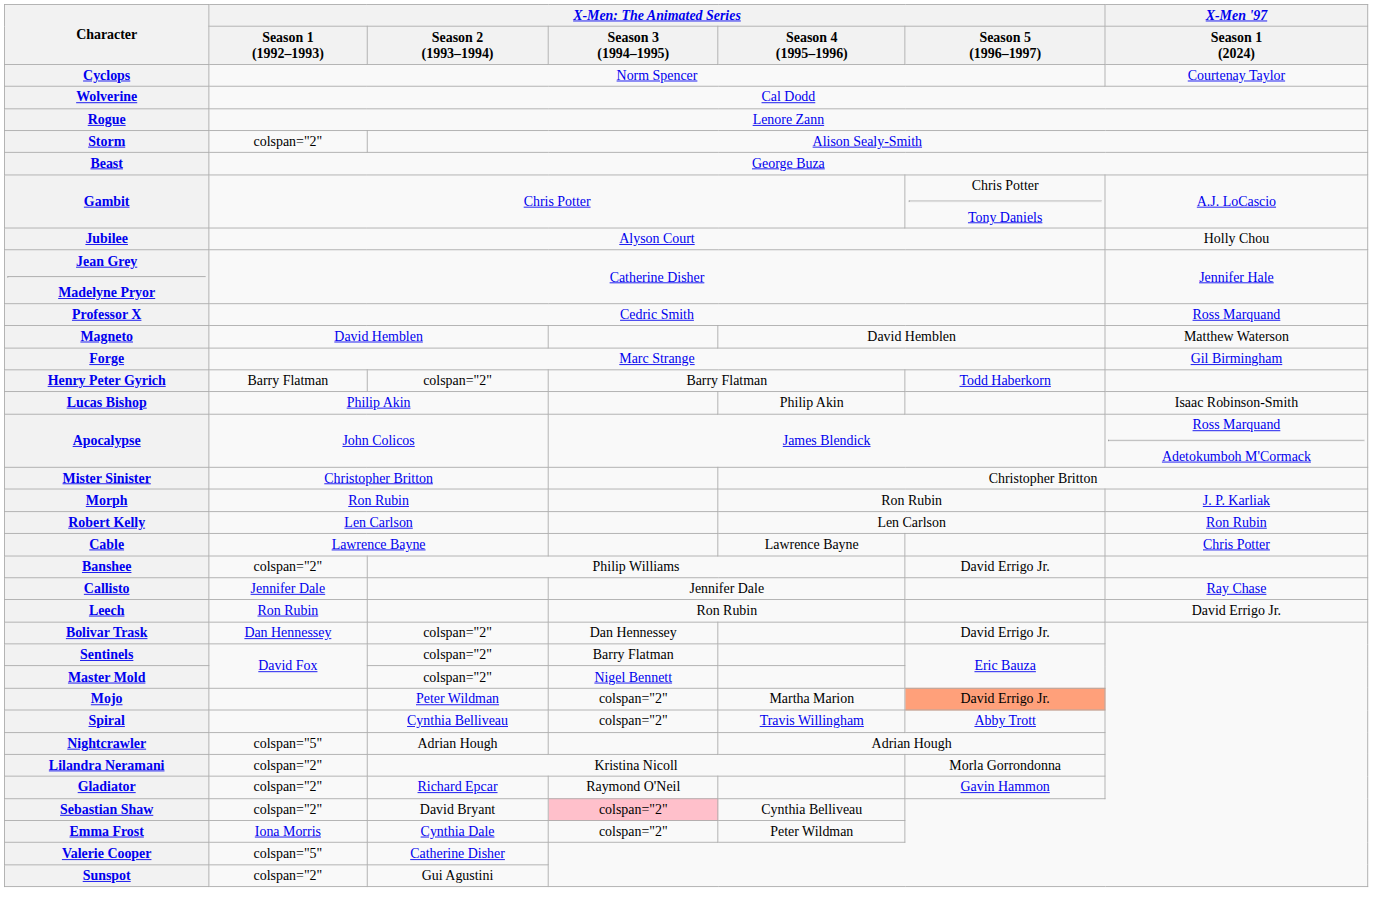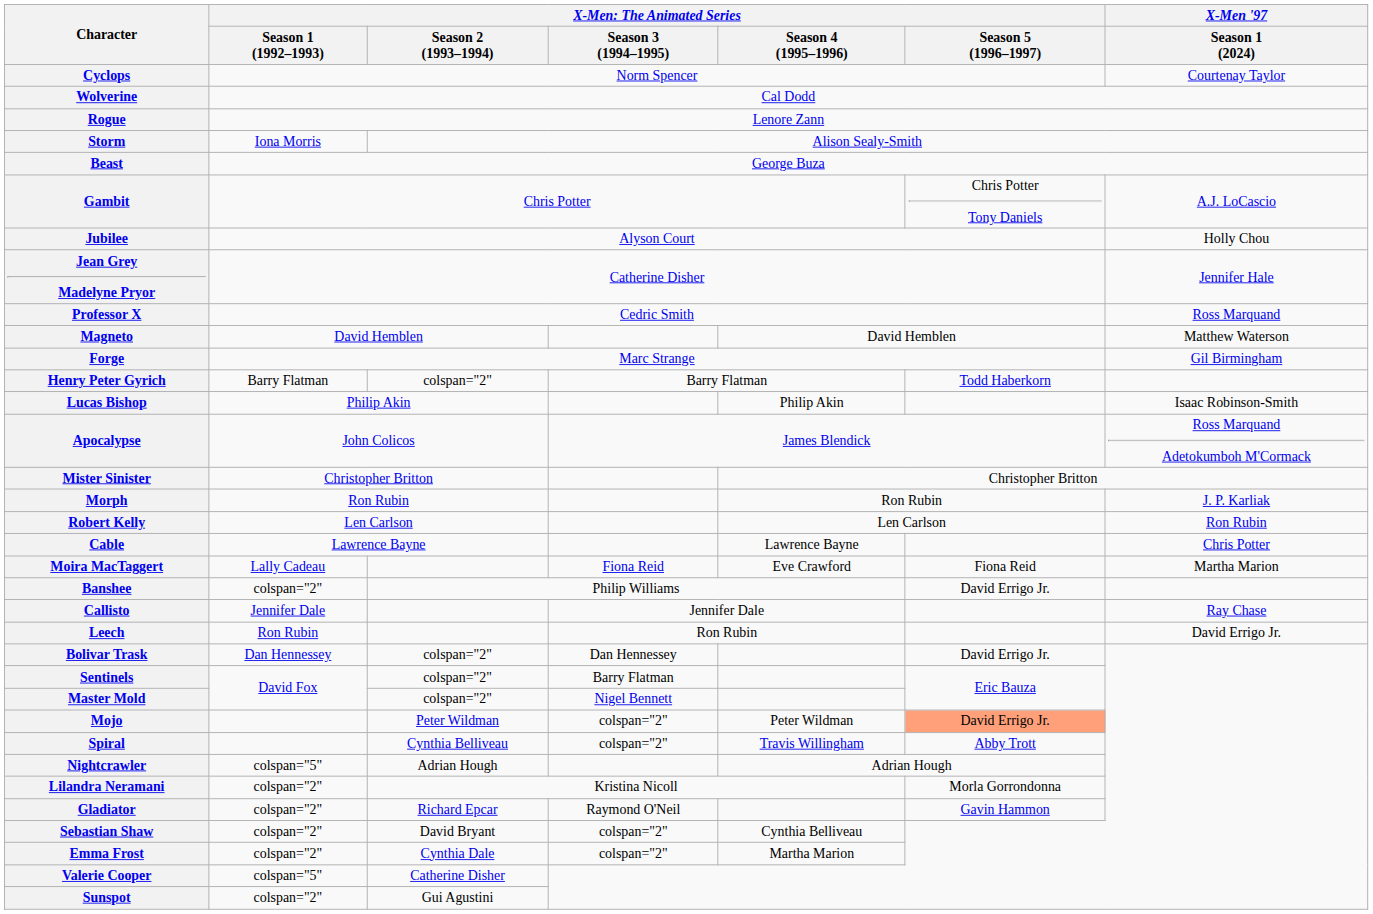(288, 141) colspan="2" -> (288, 141) Iona Morris
+ row: (107, 566)
(812, 699) Martha Marion -> (812, 721) Peter Wildman
(633, 809) pink background -> (633, 831) no background
(288, 831) Iona Morris -> (288, 853) colspan="2"
(812, 831) Peter Wildman -> (812, 853) Martha Marion
